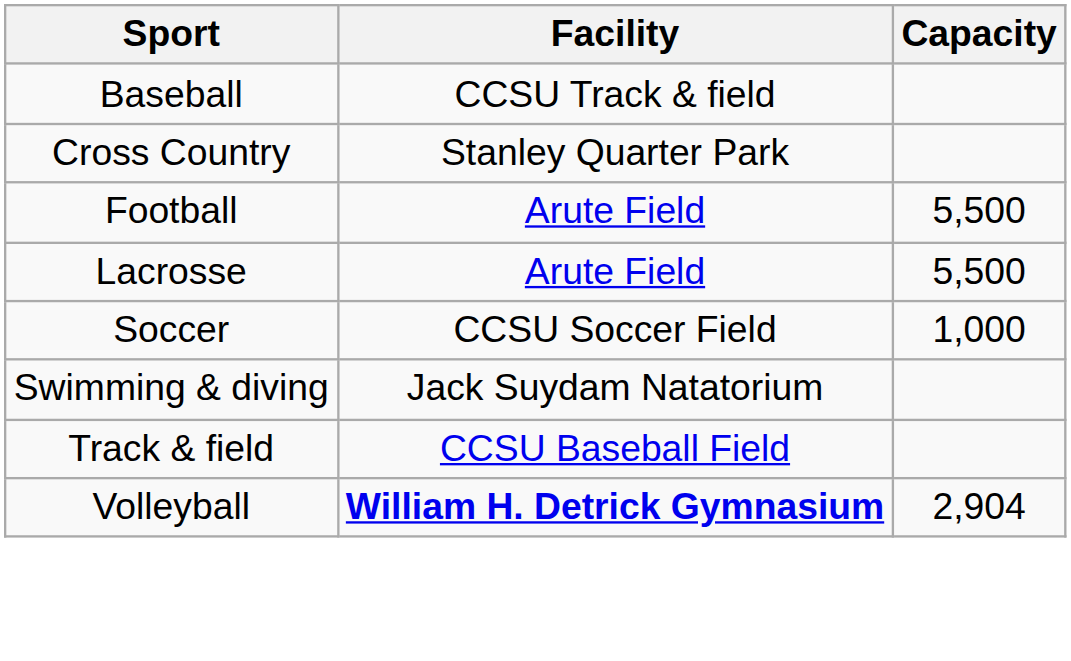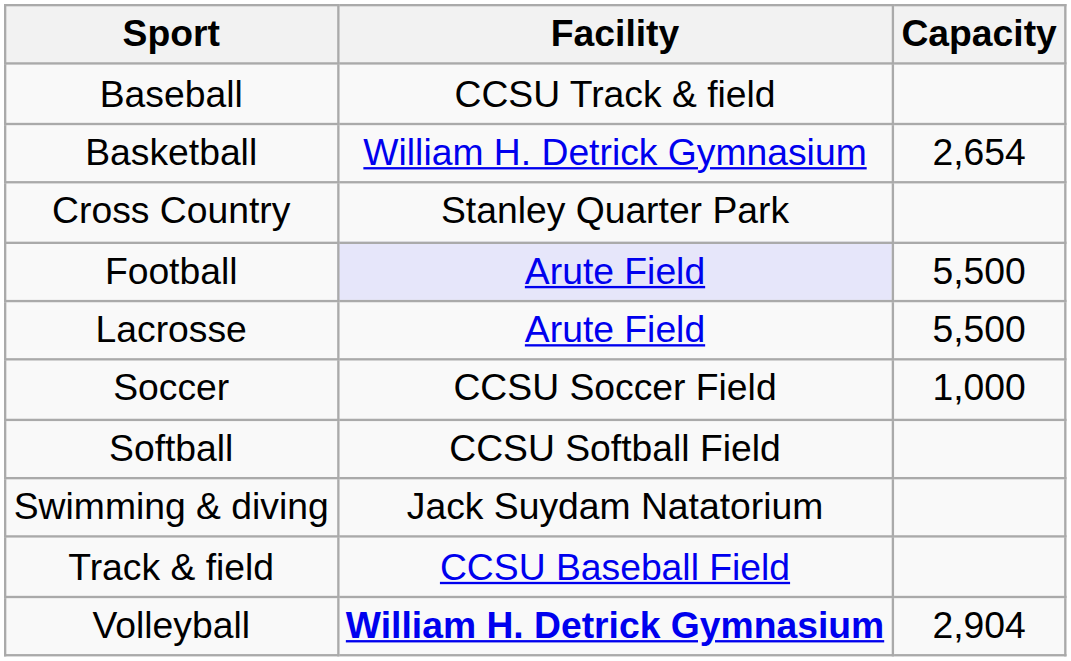+ row: (171, 152)
(615, 211) no background -> (615, 270) lavender background
+ row: (171, 447)
